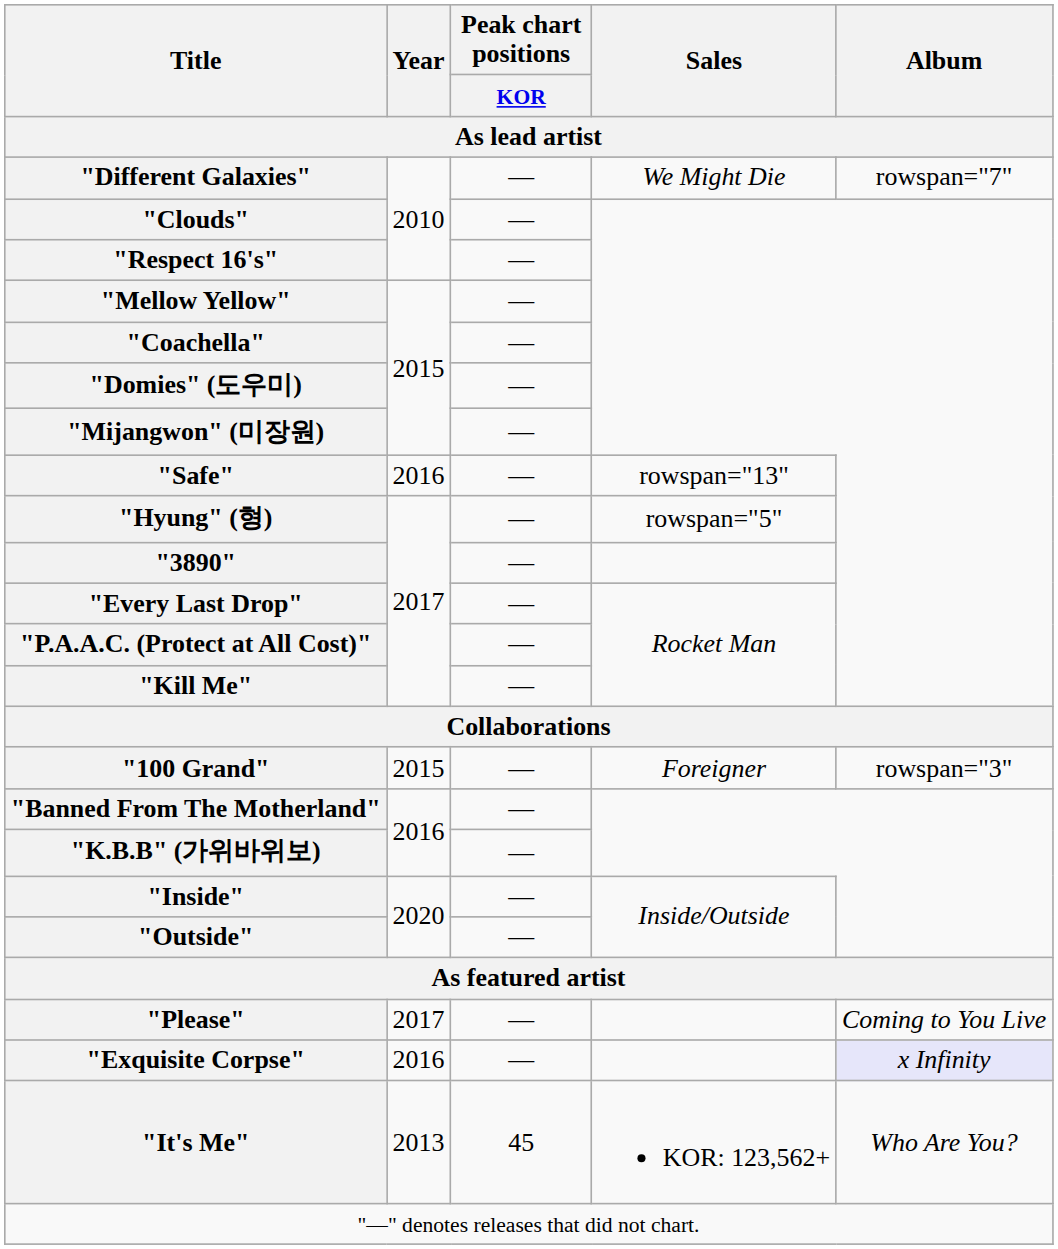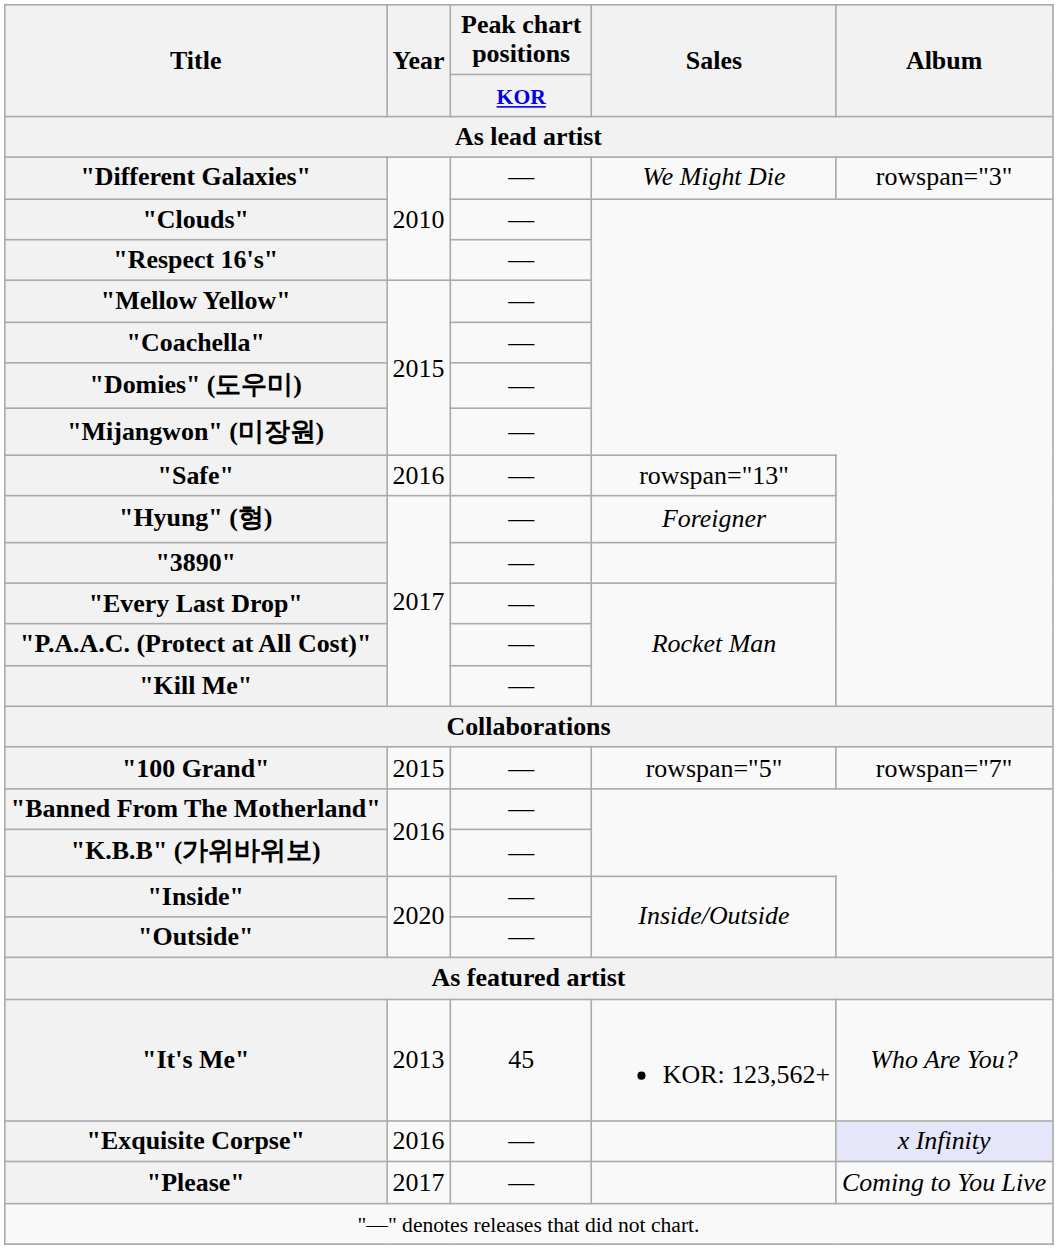(944, 177) rowspan="7" -> (944, 177) rowspan="3"
(714, 518) rowspan="5" -> (714, 518) Foreigner
(714, 767) Foreigner -> (714, 767) rowspan="5"
(944, 767) rowspan="3" -> (944, 767) rowspan="7"
rows swapped: (196, 1141) <-> (196, 1019)
